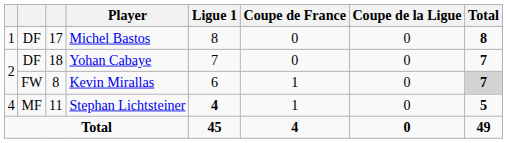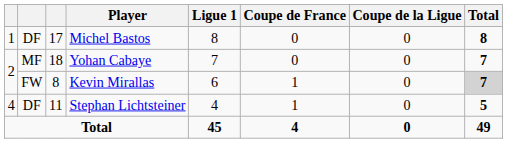(32, 60) DF -> (32, 60) MF
(32, 104) MF -> (32, 104) DF
(215, 104) bold -> (215, 104) normal
